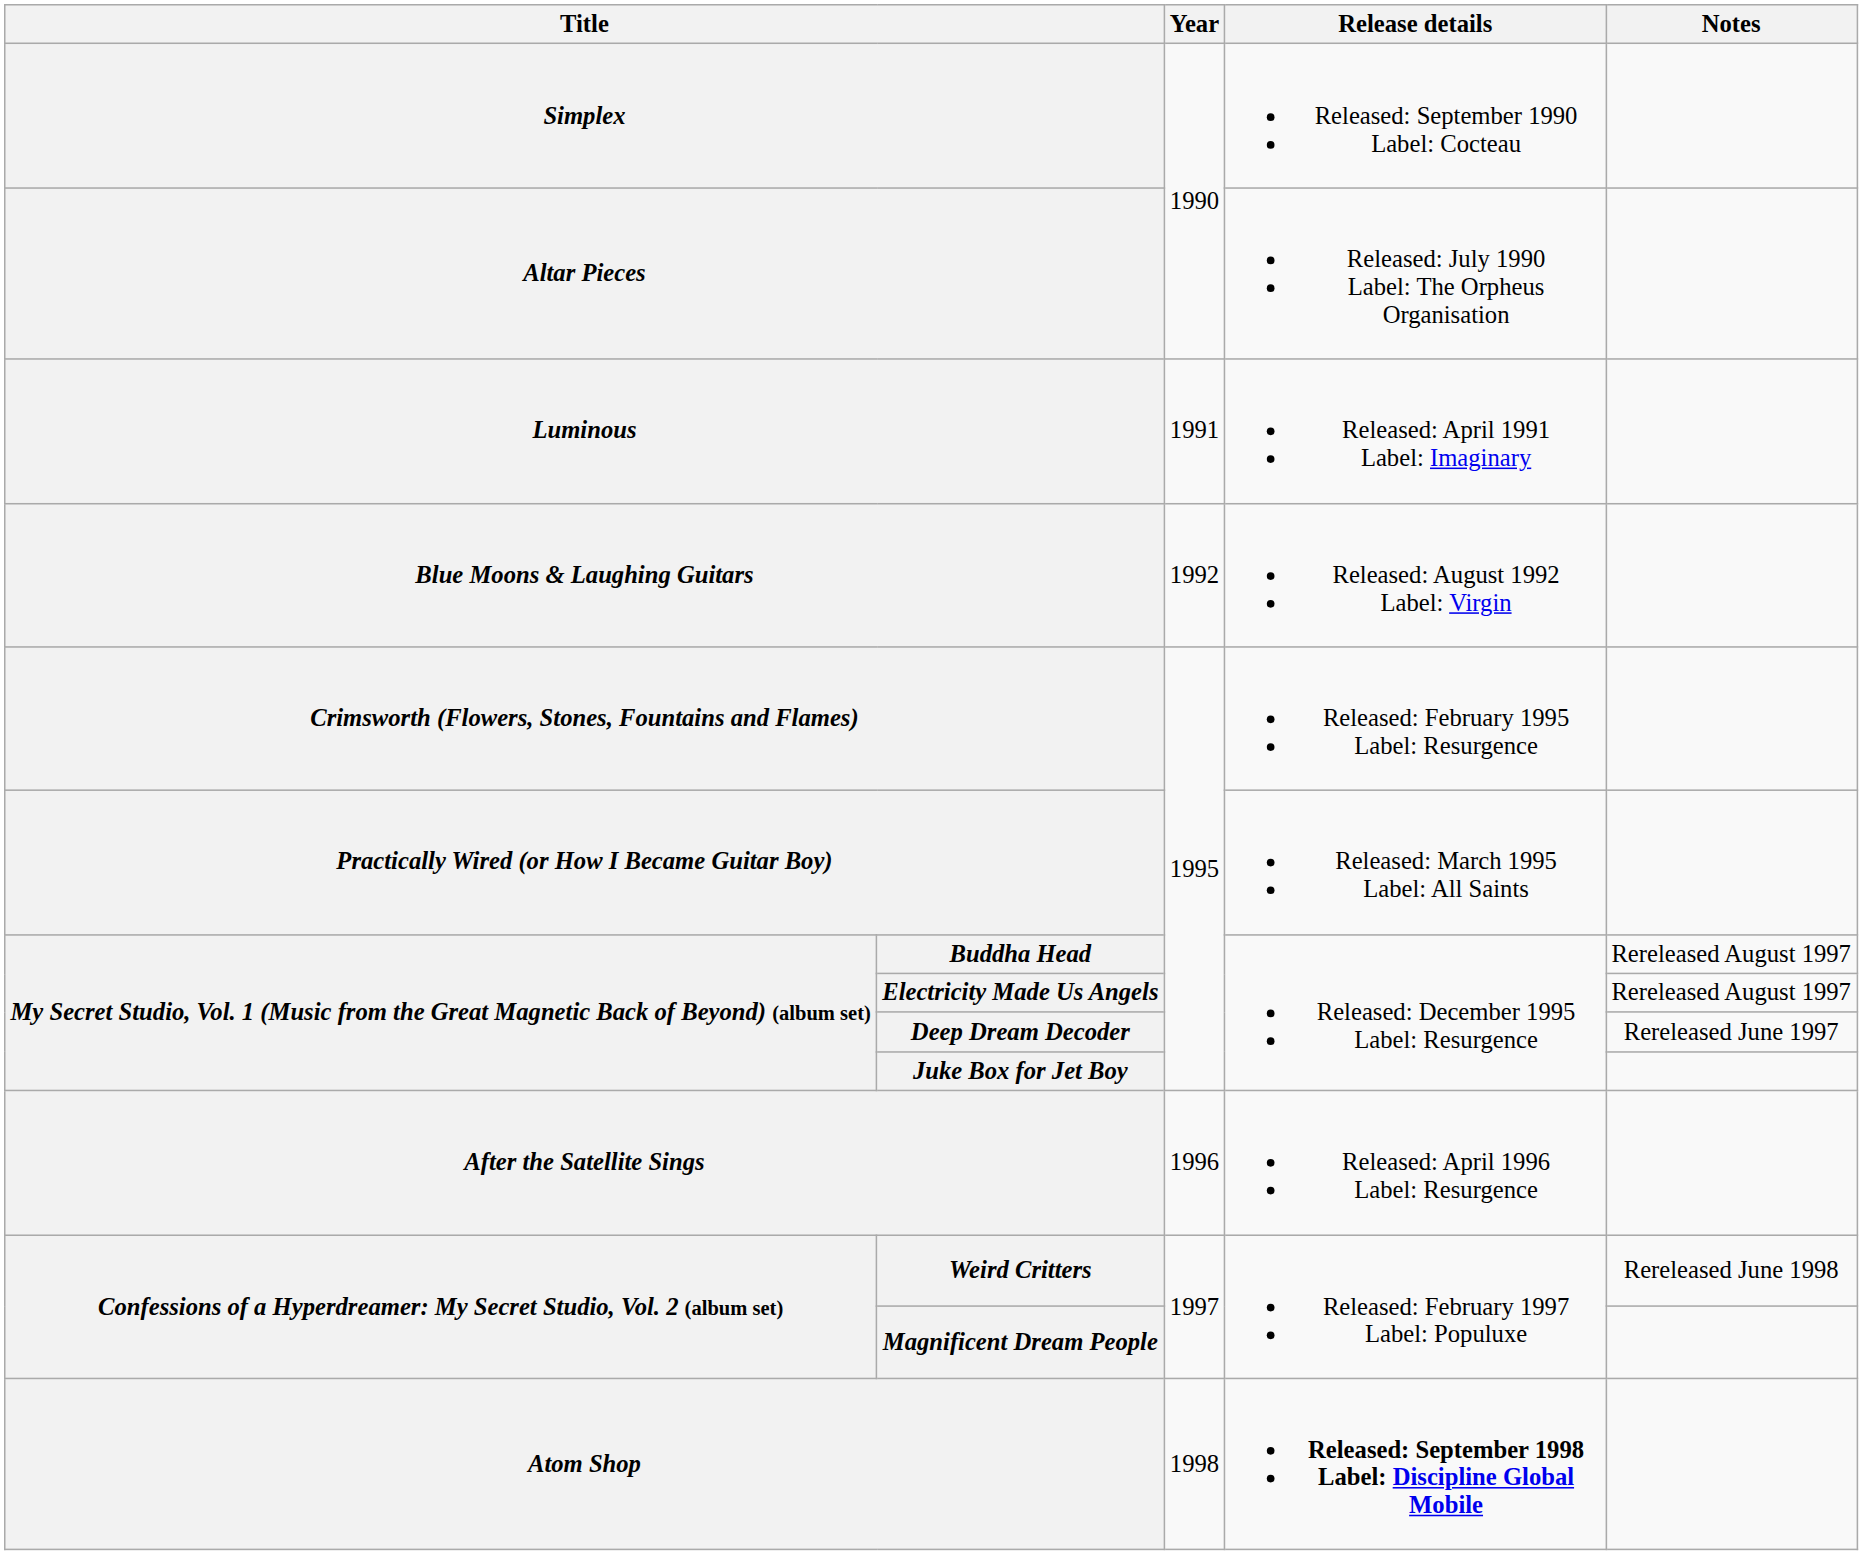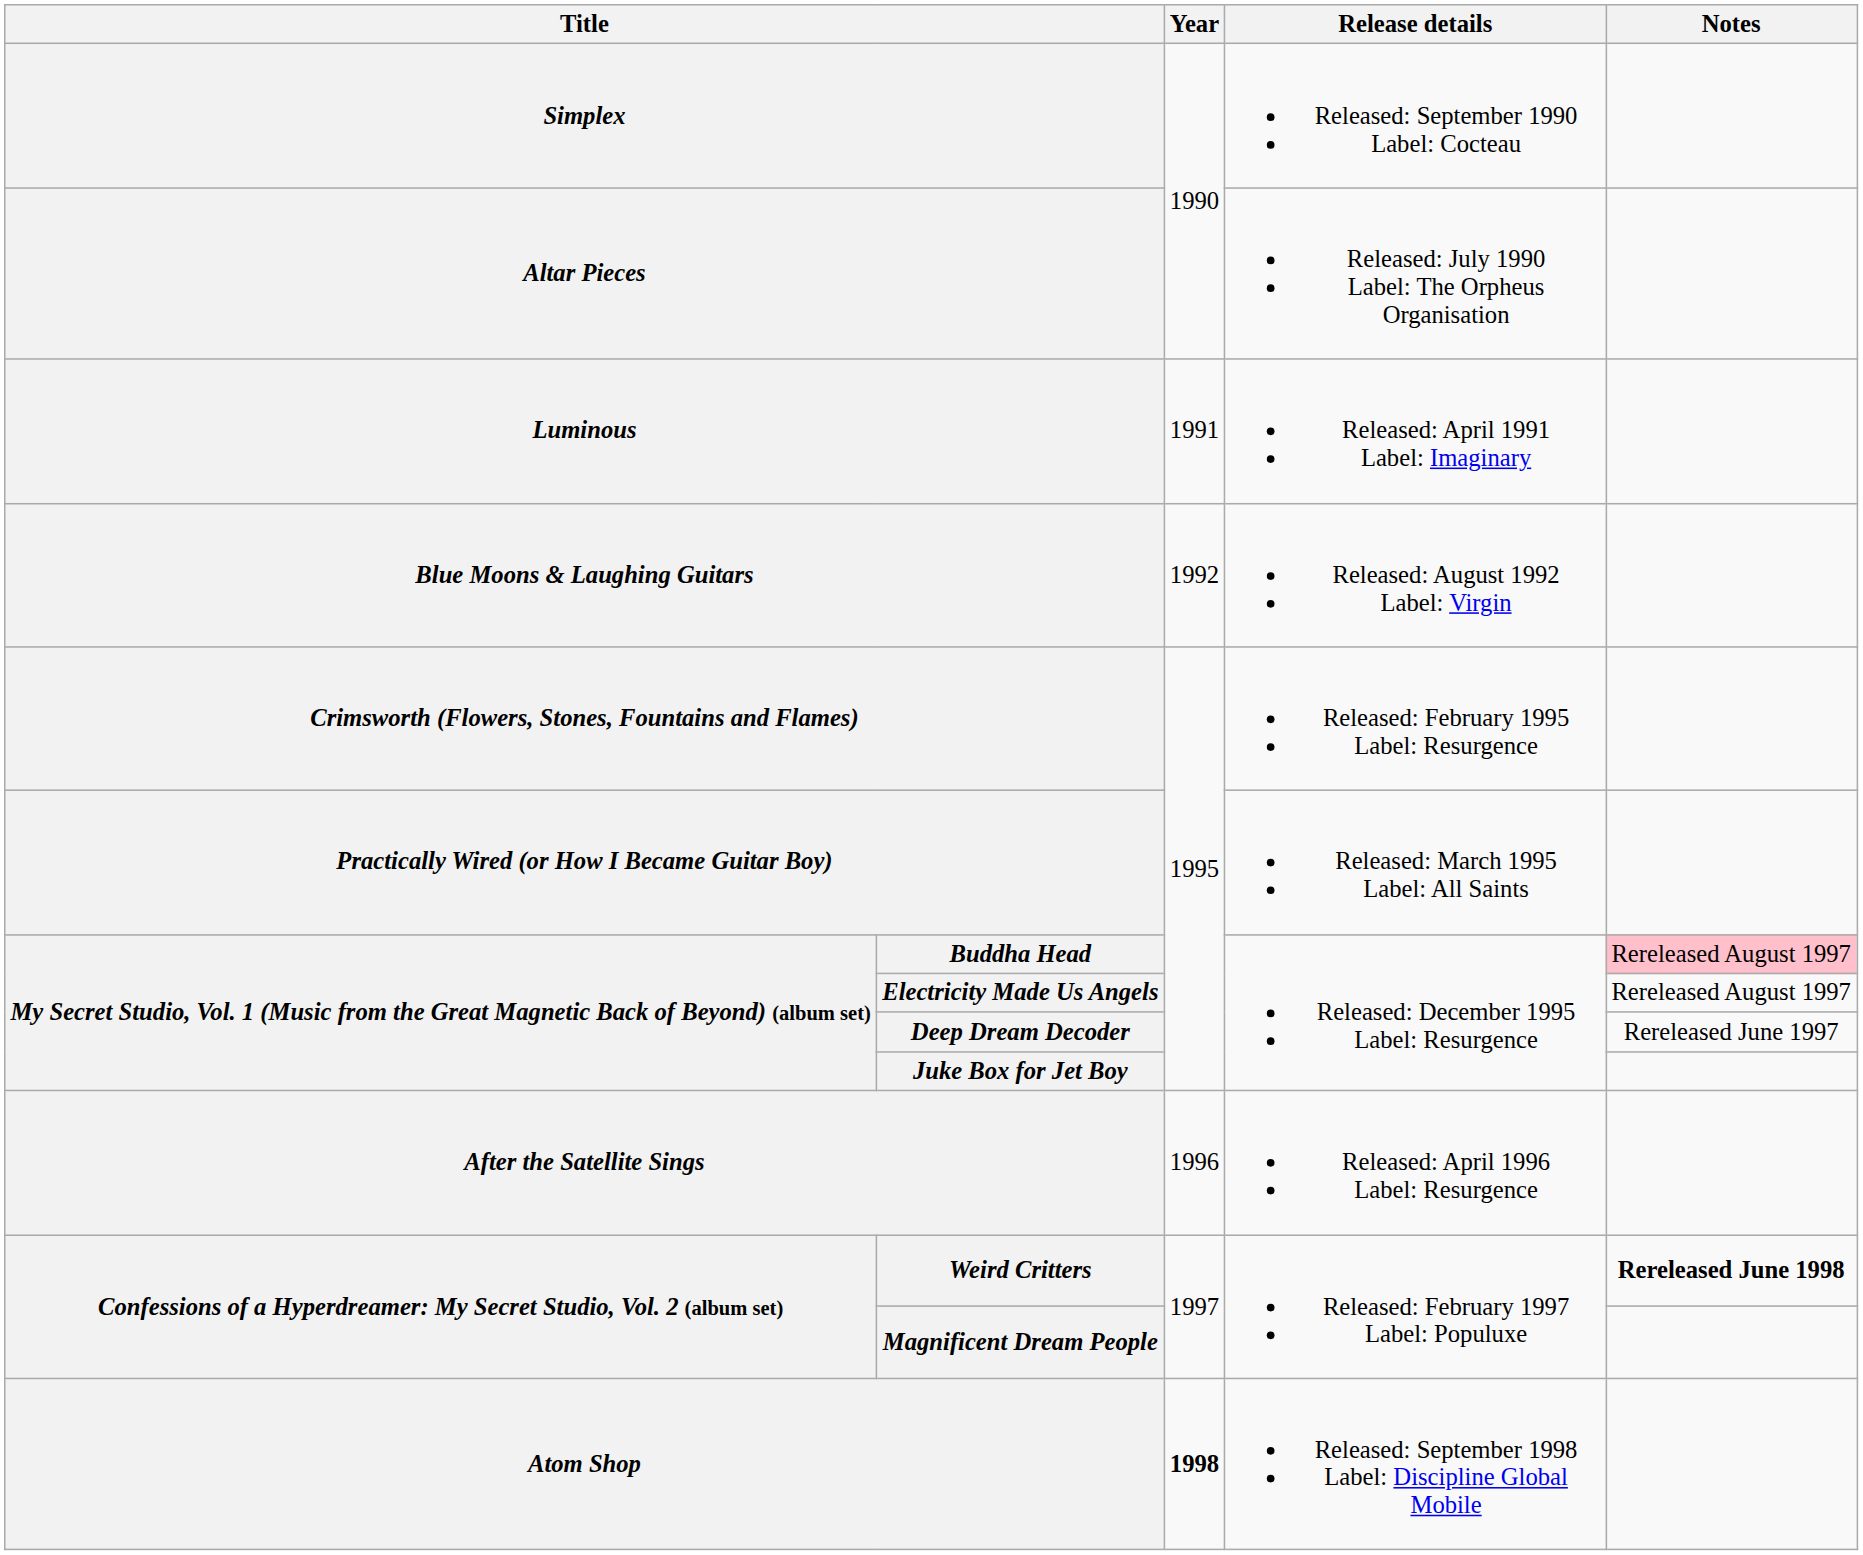(1731, 953) no background -> (1731, 953) pink background
(1731, 1270) normal -> (1731, 1270) bold
(1194, 1463) normal -> (1194, 1463) bold
(1415, 1478) bold -> (1415, 1478) normal
